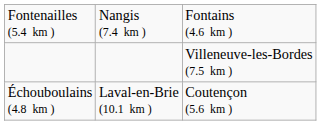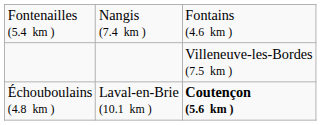(216, 101) normal -> (218, 101) bold
